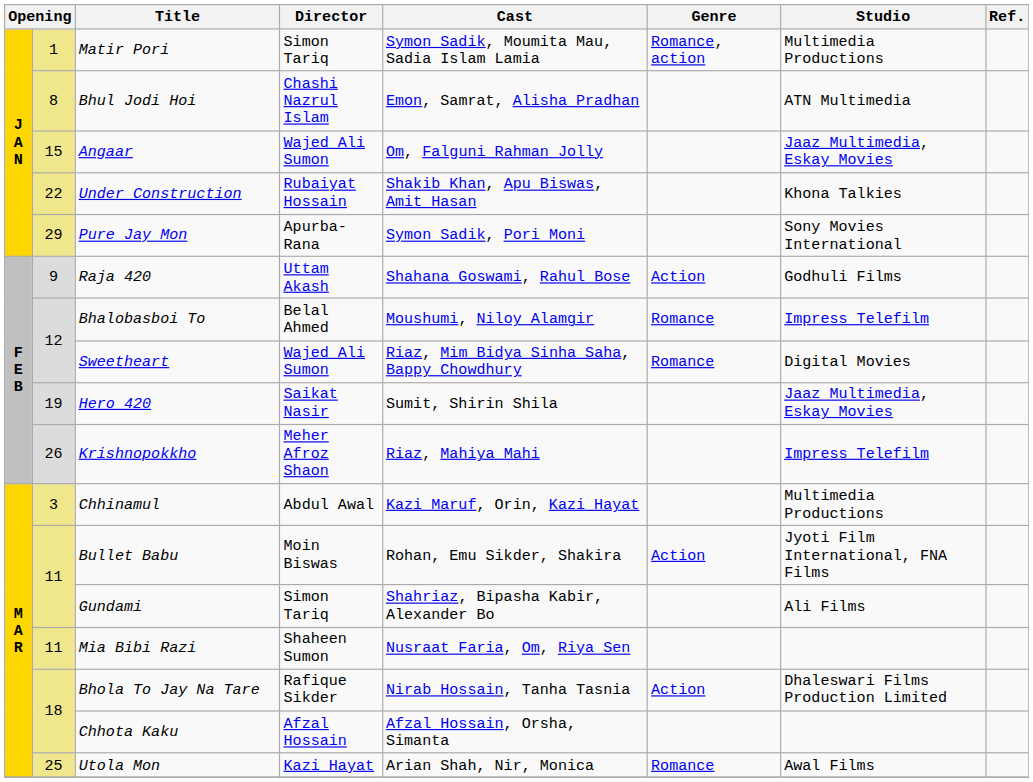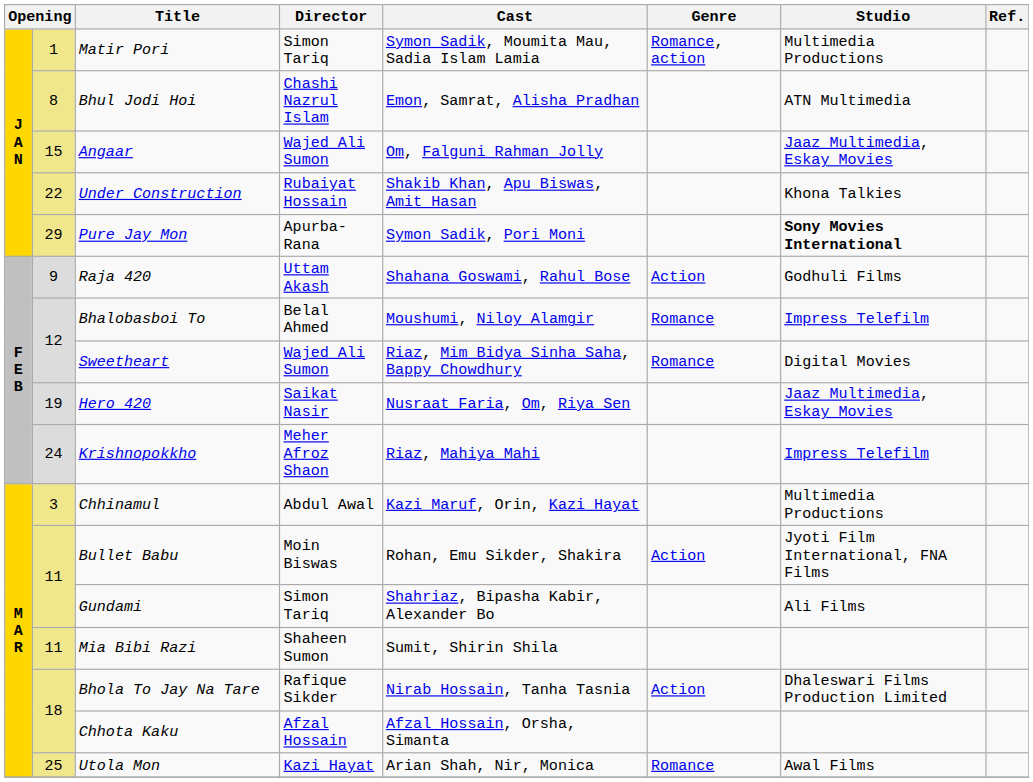(843, 235) normal -> (843, 235) bold
(472, 403) Sumit, Shirin Shila -> (508, 403) Nusraat Faria, Om, Riya Sen
(54, 454) 26 -> (54, 454) 24
(508, 648) Nusraat Faria, Om, Riya Sen -> (472, 648) Sumit, Shirin Shila
